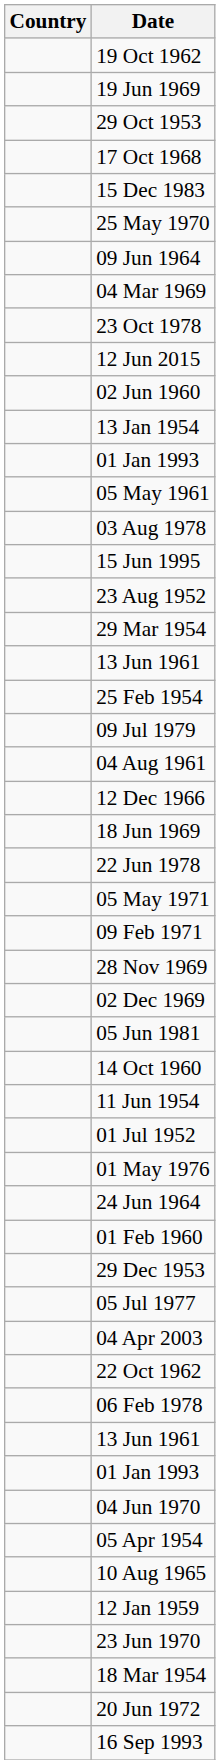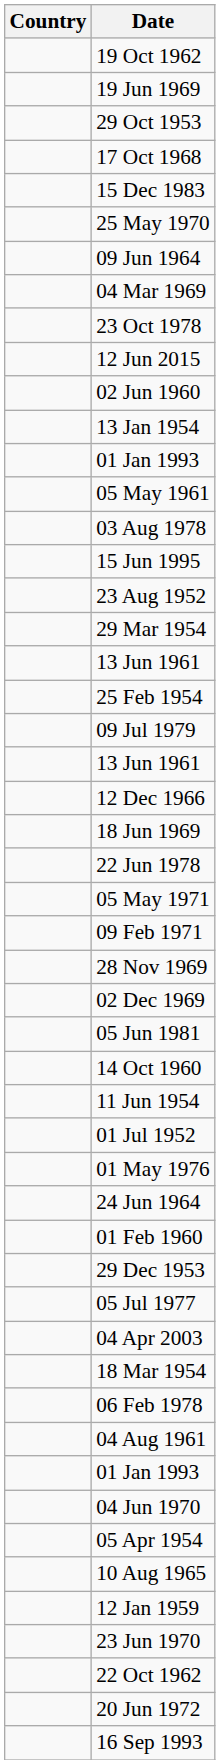(151, 763) 04 Aug 1961 -> (148, 763) 13 Jun 1961
(149, 1371) 22 Oct 1962 -> (151, 1371) 18 Mar 1954
(148, 1438) 13 Jun 1961 -> (151, 1438) 04 Aug 1961
(151, 1675) 18 Mar 1954 -> (149, 1675) 22 Oct 1962
